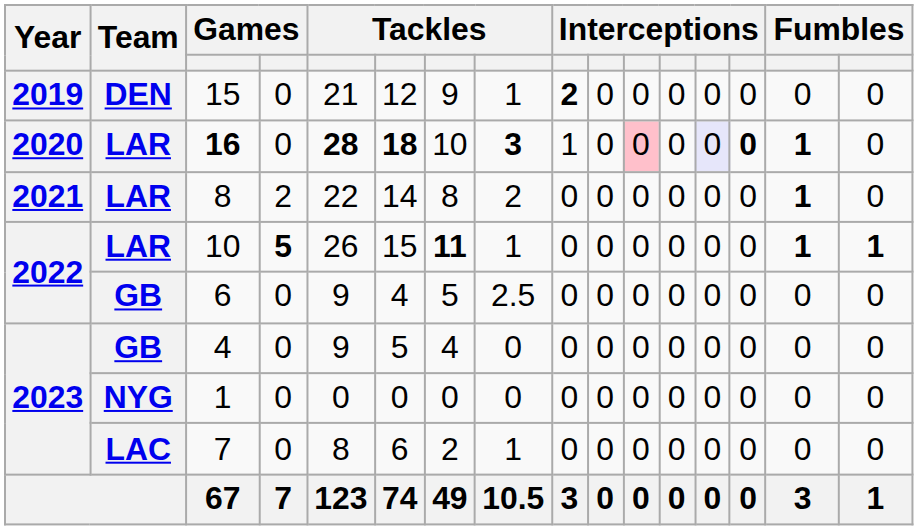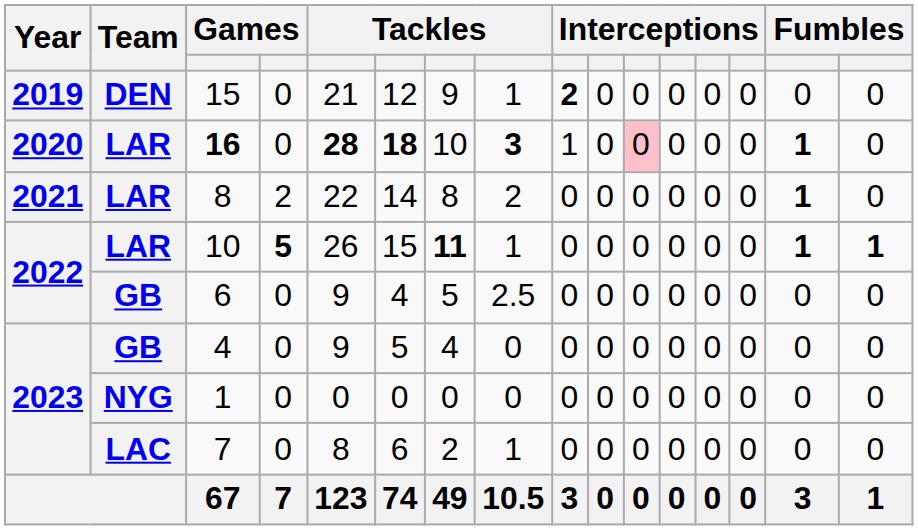(712, 145) lavender background -> (712, 145) no background
(748, 145) bold -> (748, 145) normal
